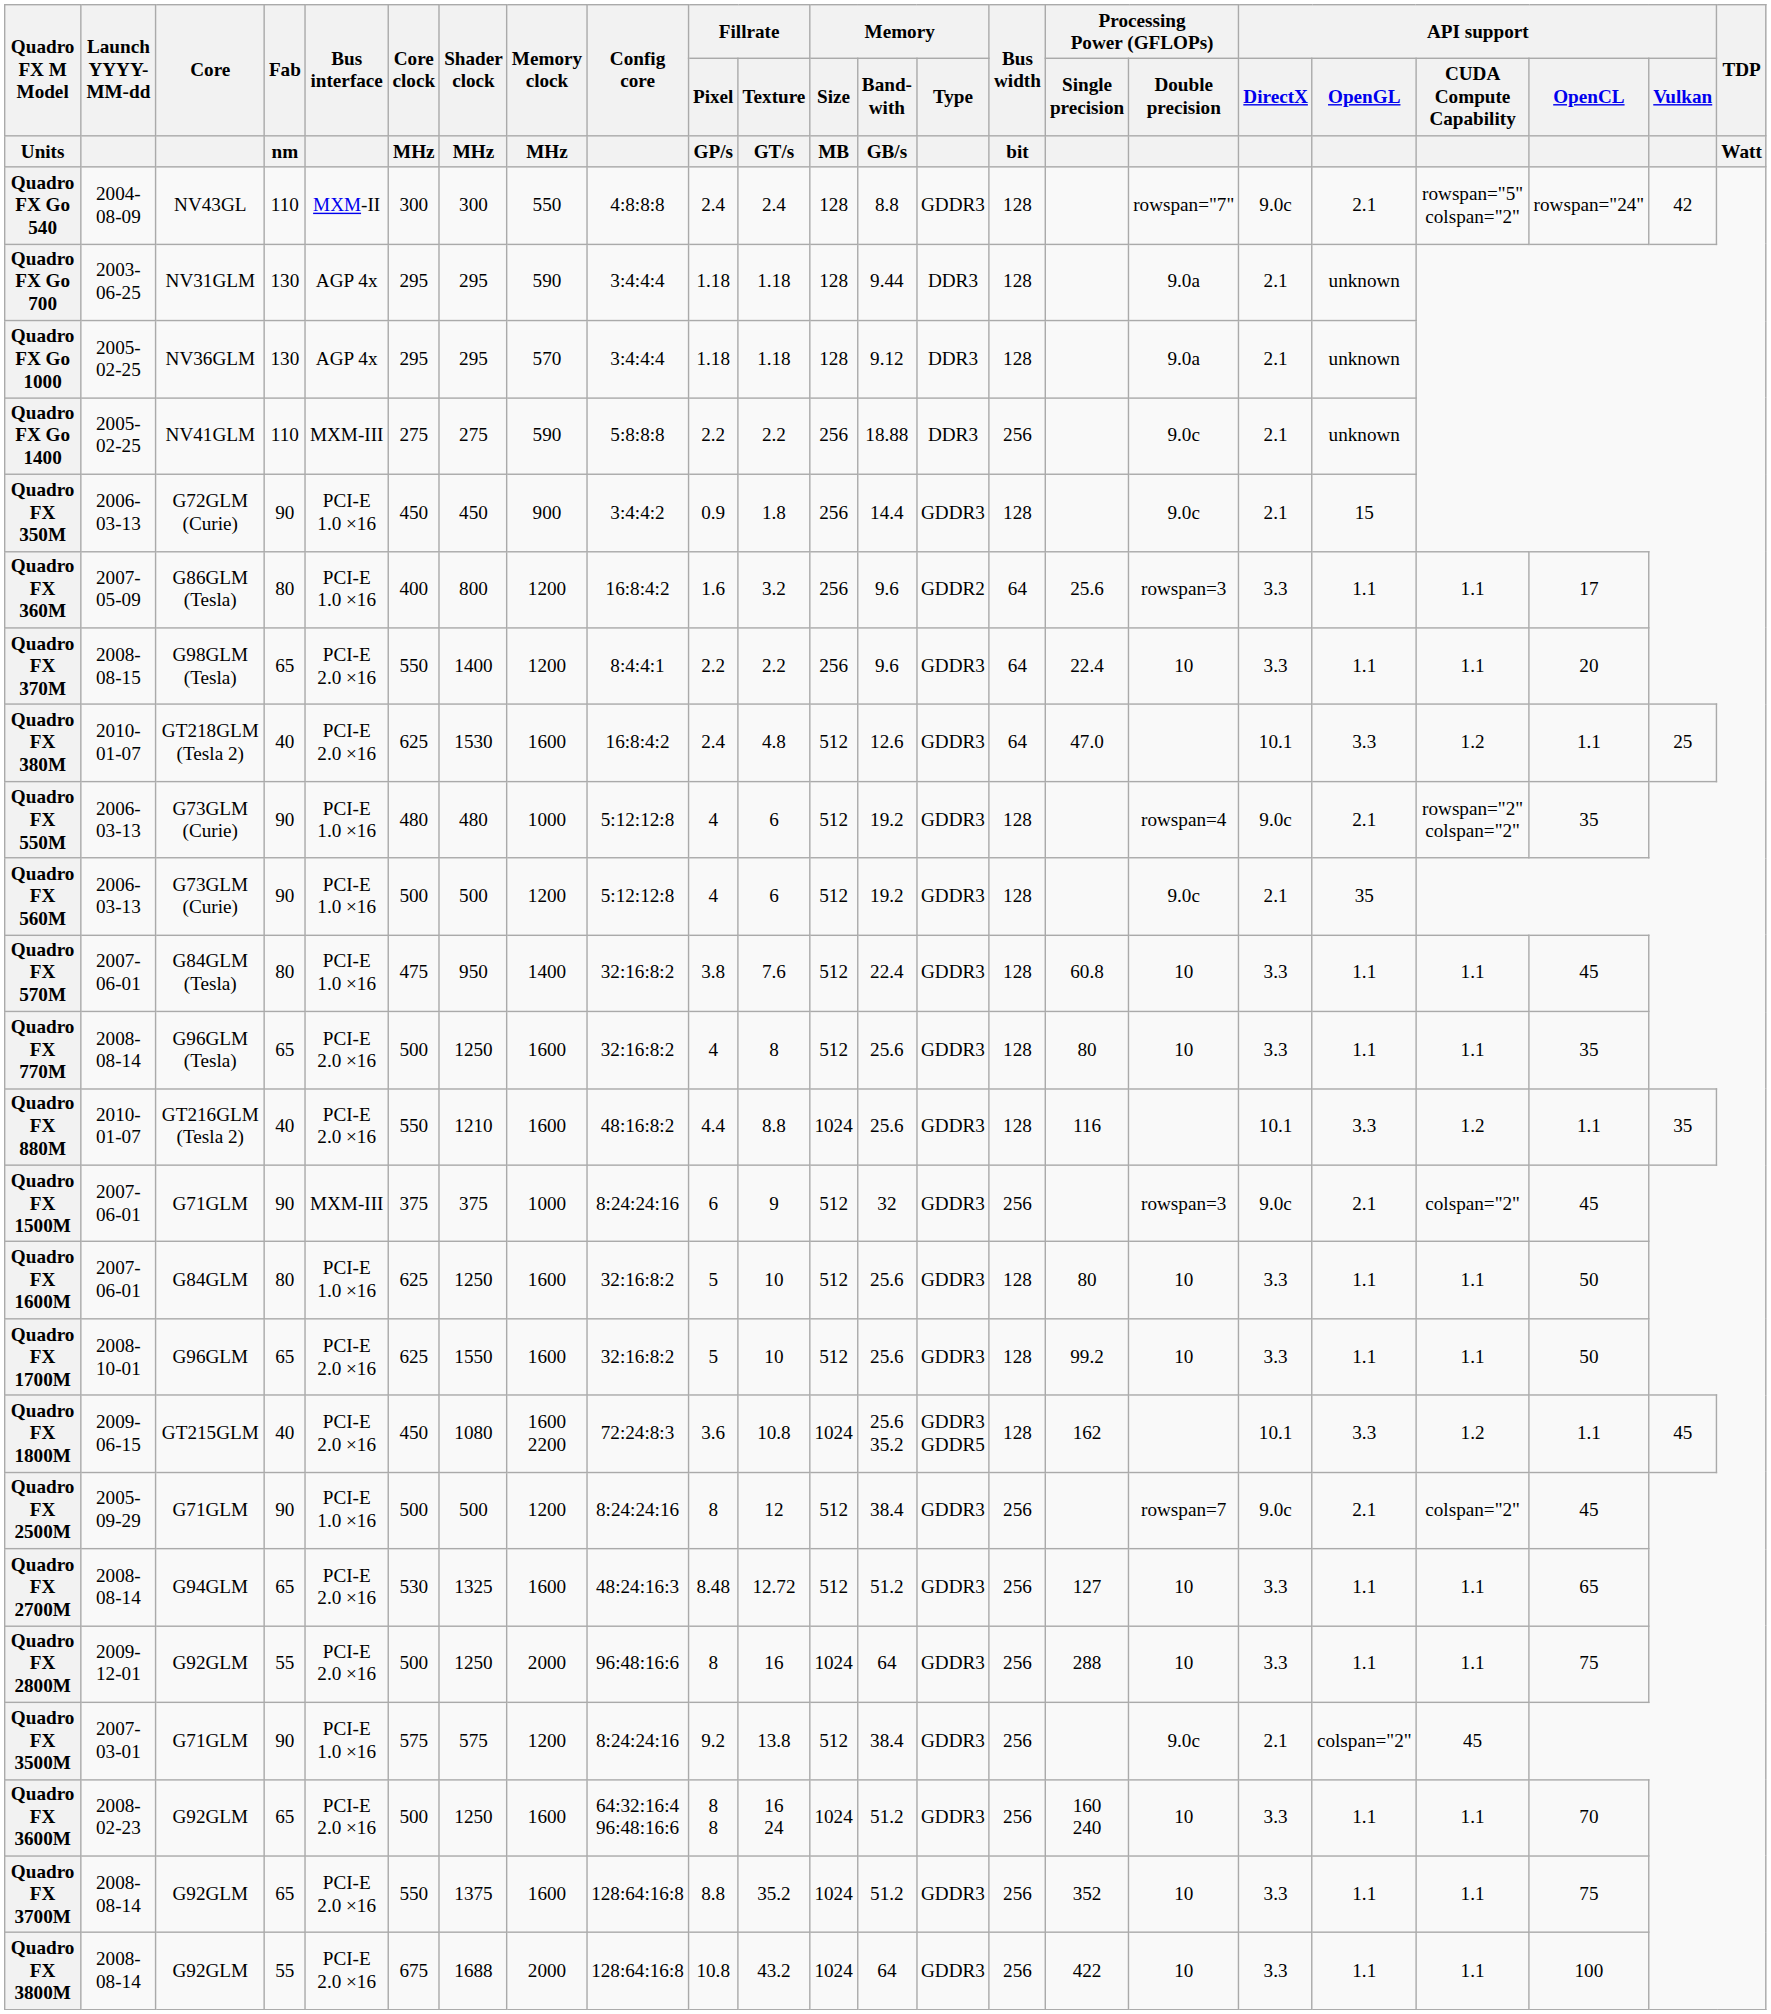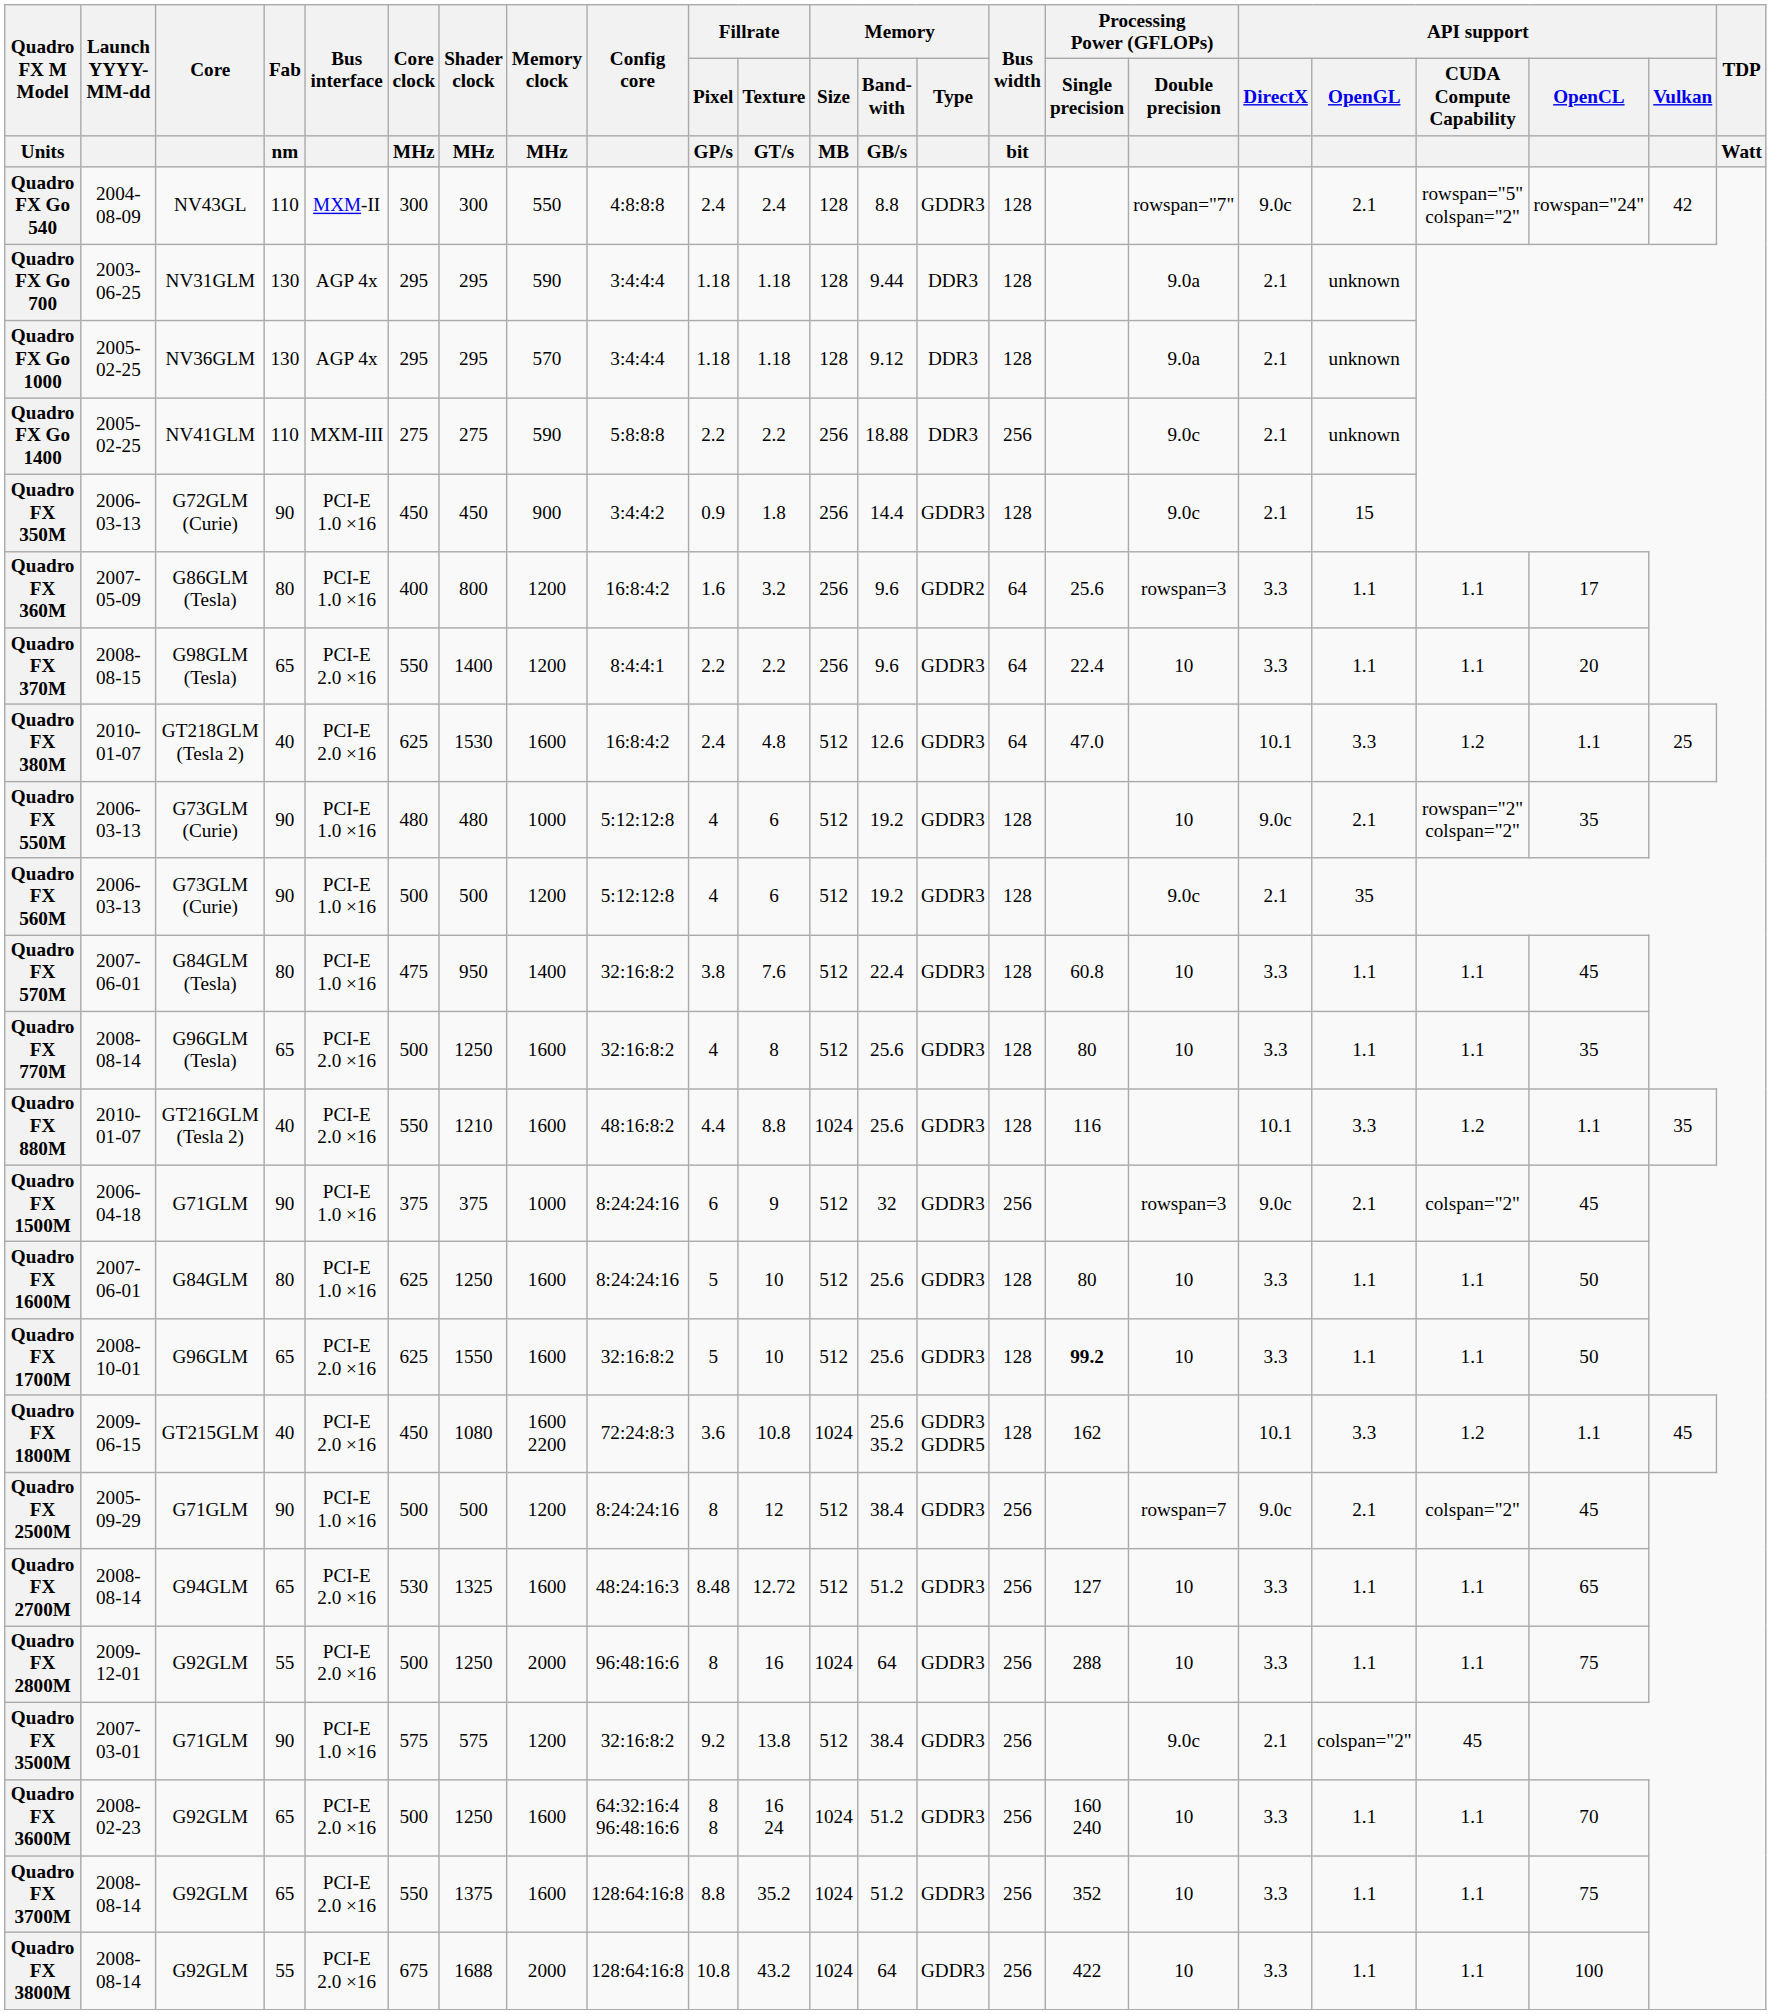(1184, 819) rowspan=4 -> (1184, 819) 10
(118, 1202) 2007-06-01 -> (118, 1202) 2006-04-18
(347, 1202) MXM-III -> (347, 1202) PCI-E 1.0 ×16
(638, 1279) 32:16:8:2 -> (638, 1279) 8:24:24:16
(1087, 1356) normal -> (1087, 1356) bold
(638, 1740) 8:24:24:16 -> (638, 1740) 32:16:8:2
